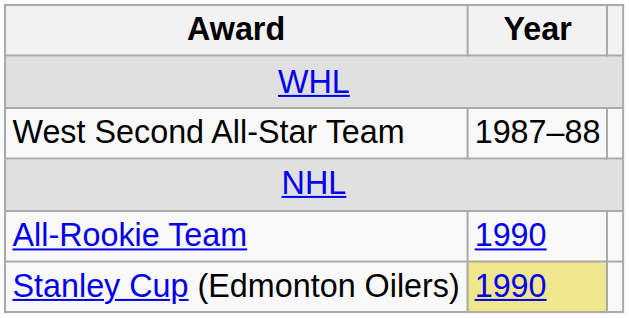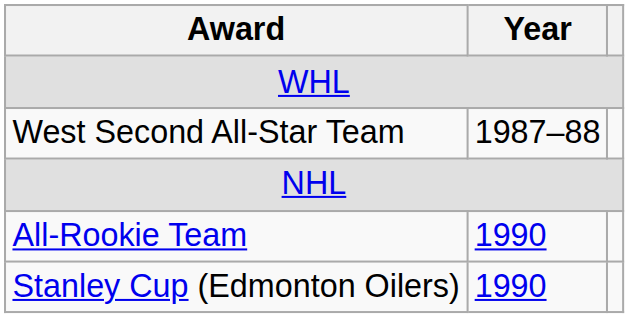(511, 286) khaki background -> (511, 286) no background
